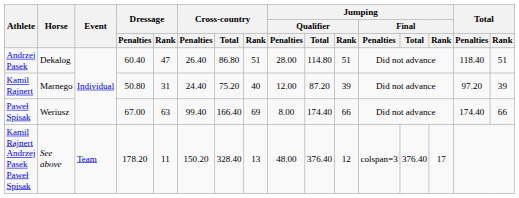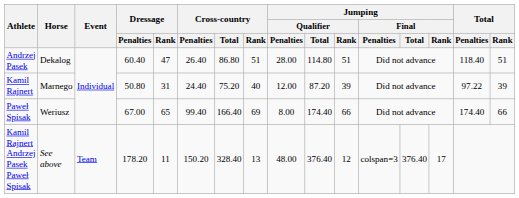(472, 86) 97.20 -> (472, 86) 97.22
(165, 112) 63 -> (165, 112) 65
